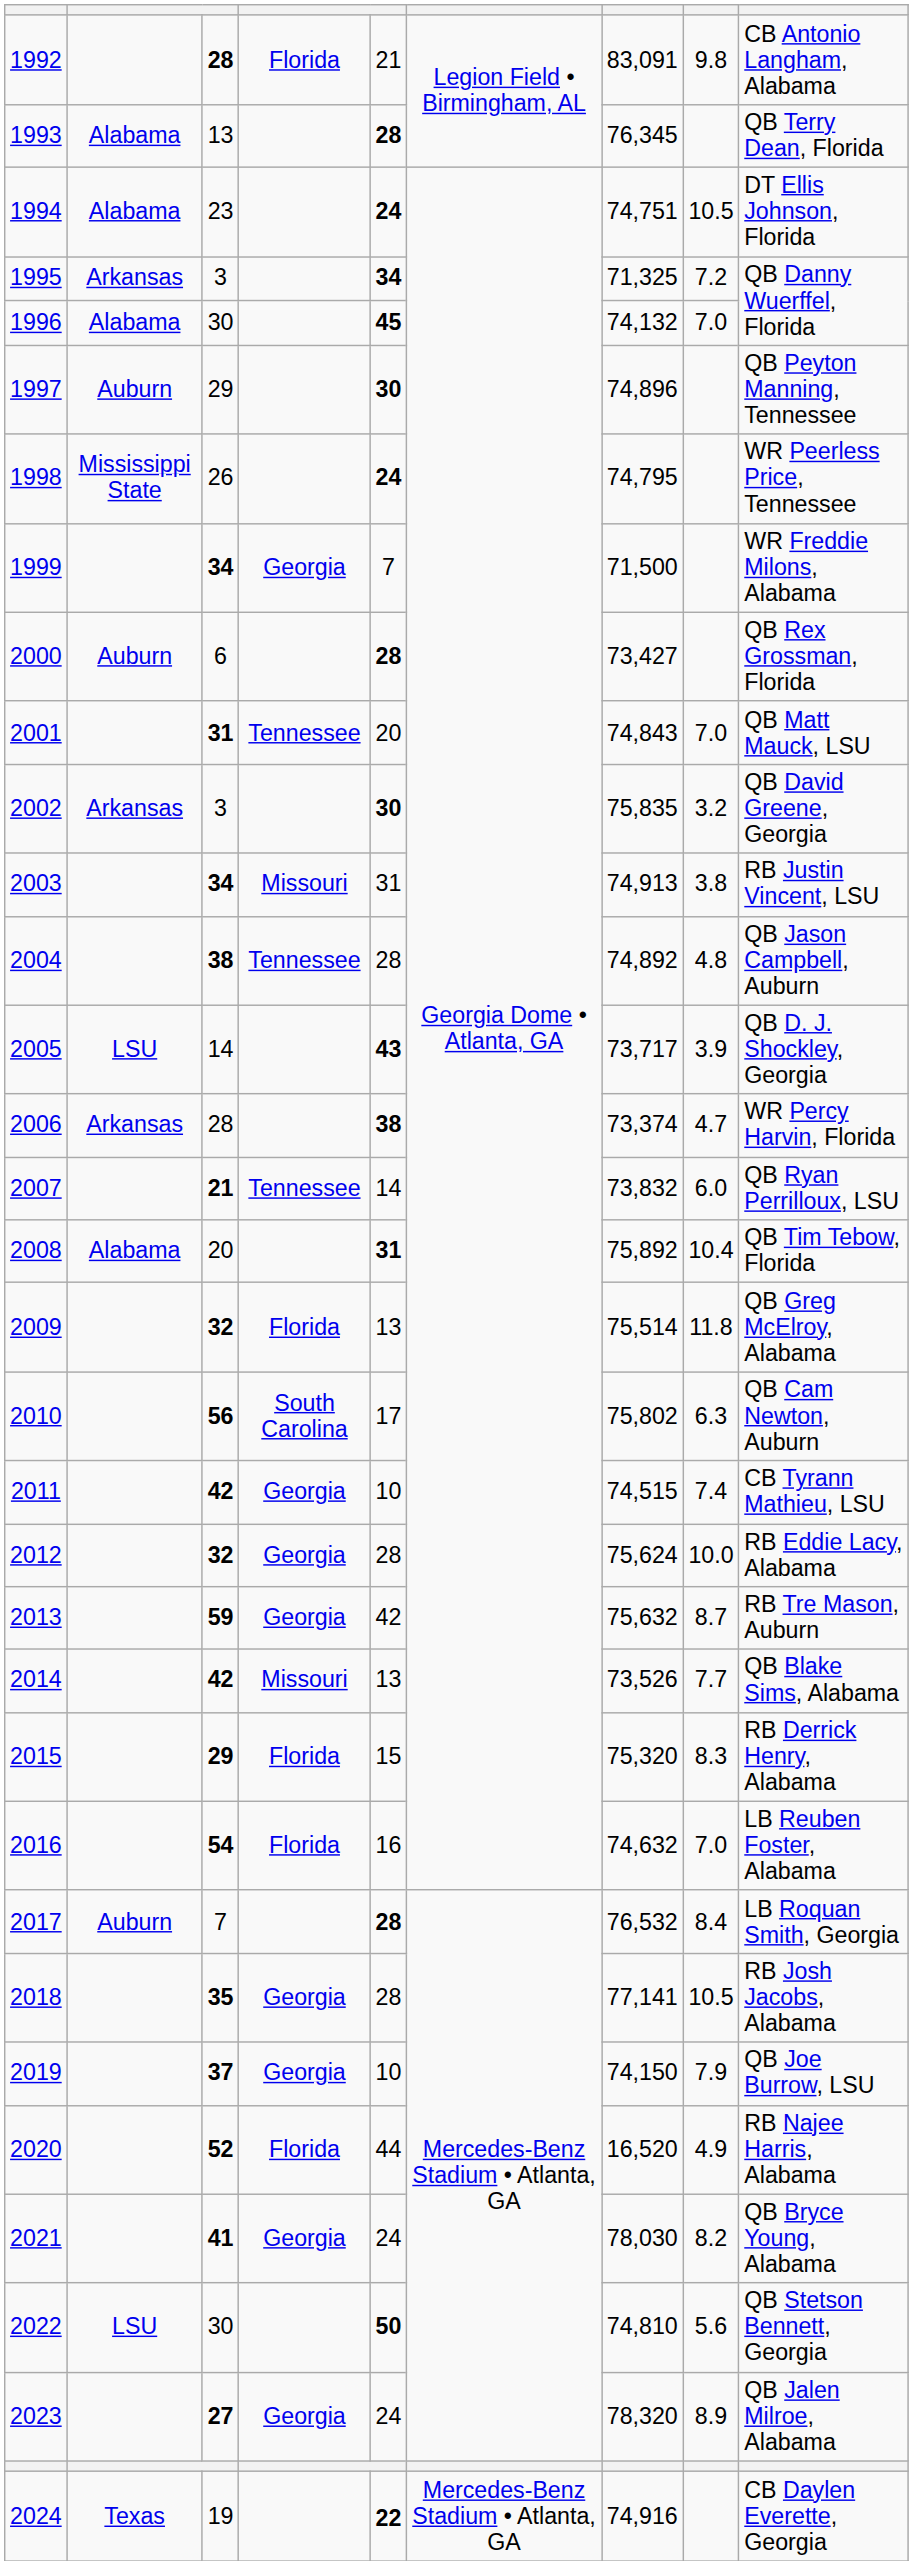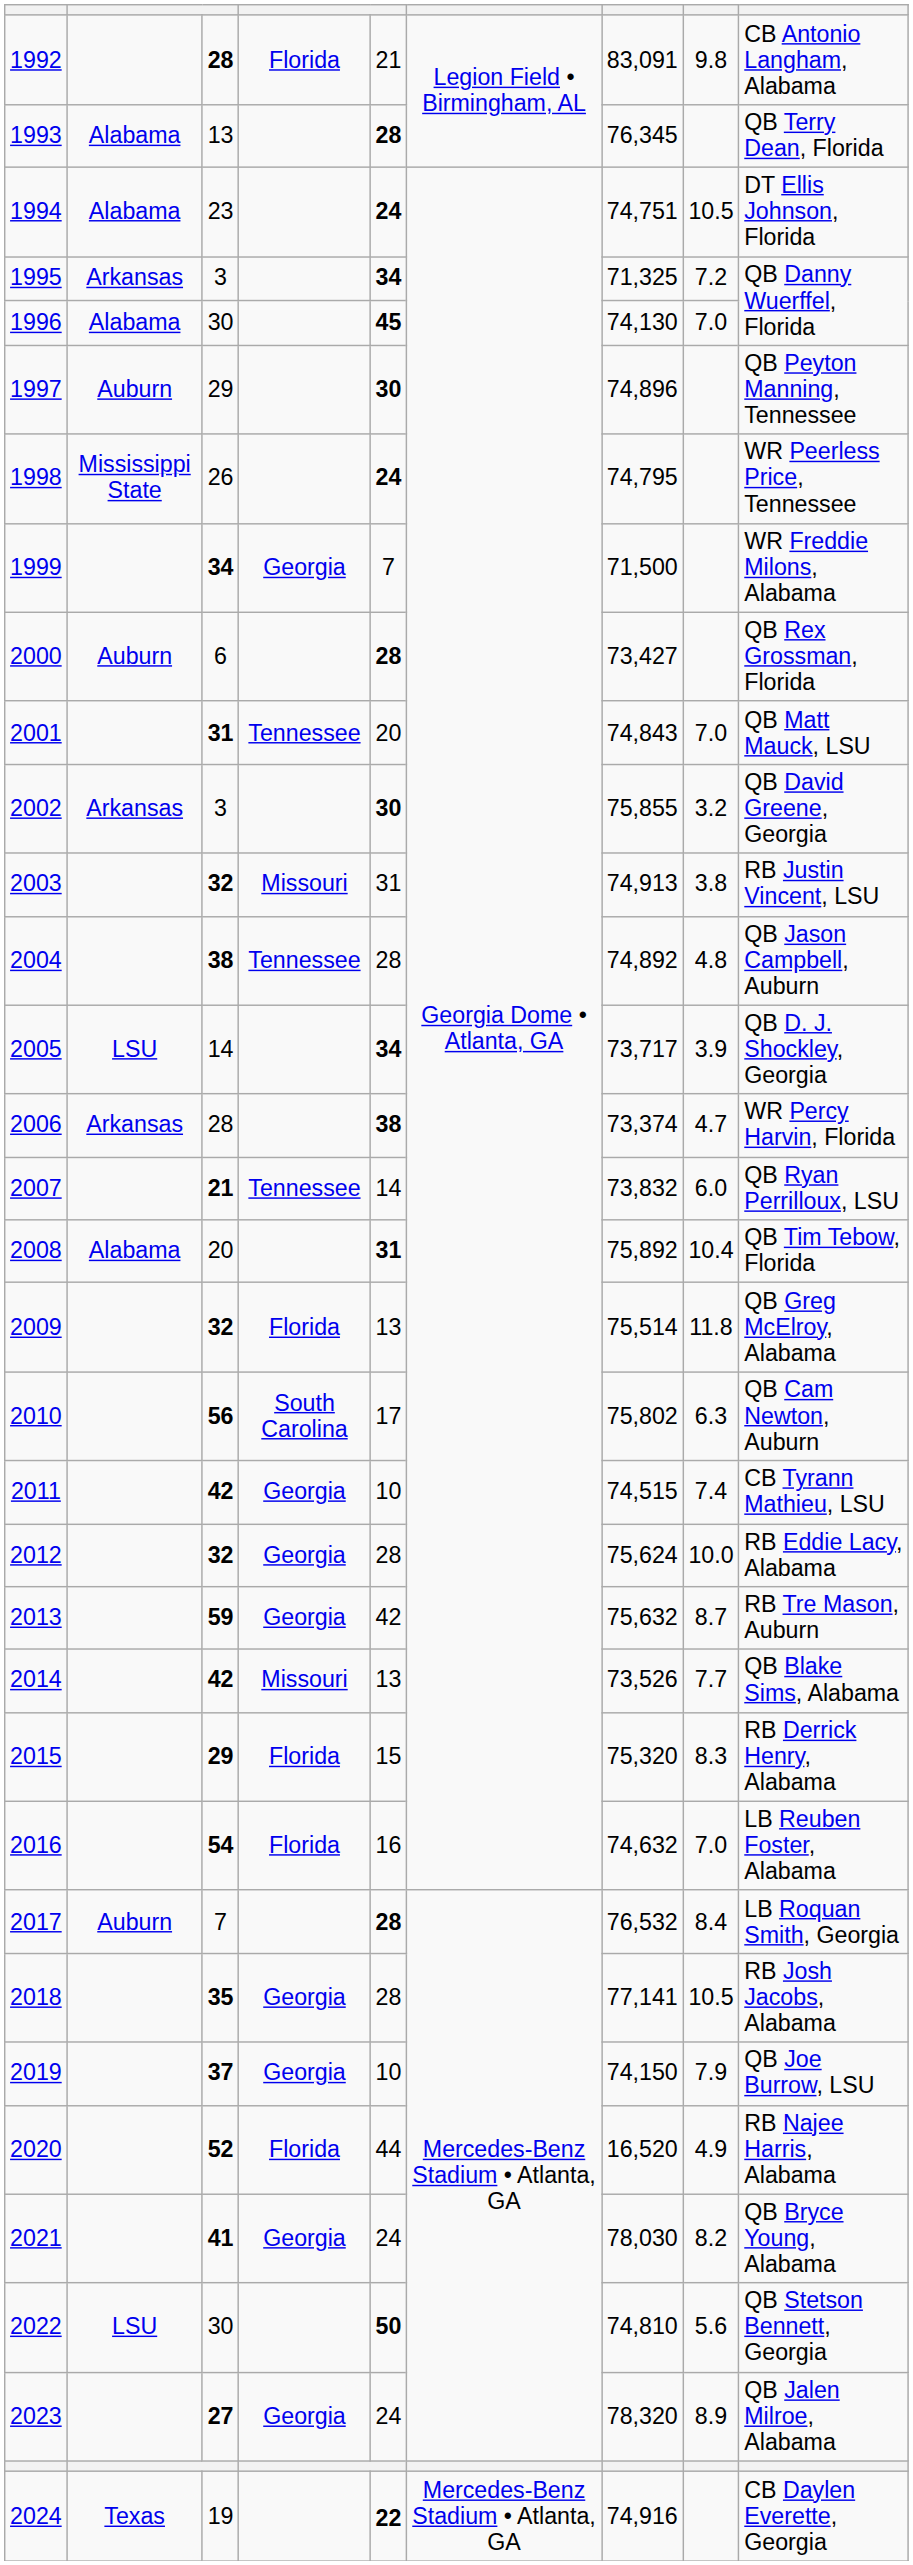(642, 322) 74,132 -> (642, 322) 74,130
(642, 808) 75,835 -> (642, 808) 75,855
(221, 884) 34 -> (221, 884) 32
(388, 1049) 43 -> (388, 1049) 34
